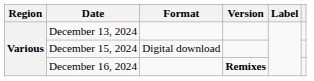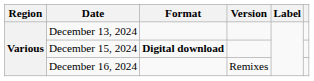(181, 48) normal -> (183, 48) bold
(246, 66) bold -> (249, 66) normal
